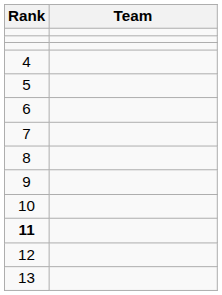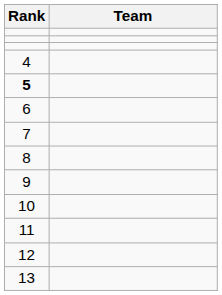(27, 85) normal -> (27, 85) bold
(27, 230) bold -> (27, 230) normal
